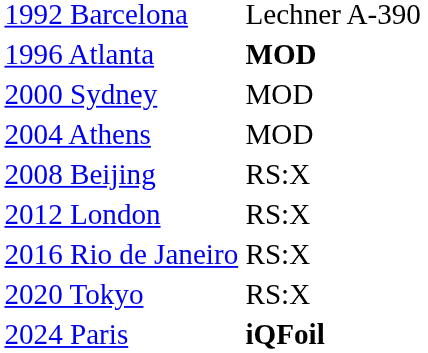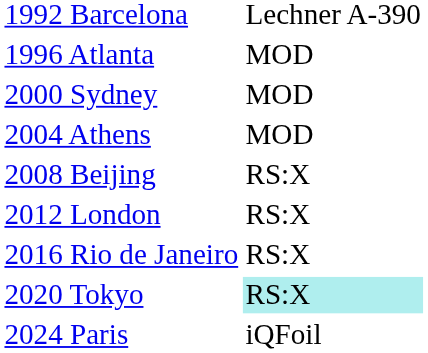(281, 54) bold -> (279, 54) normal
(278, 294) no background -> (278, 294) paleturquoise background
(285, 334) bold -> (284, 334) normal
